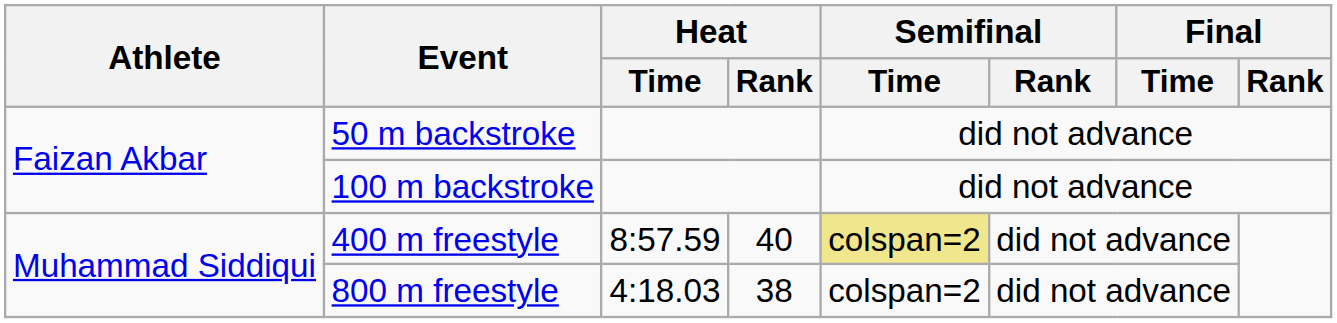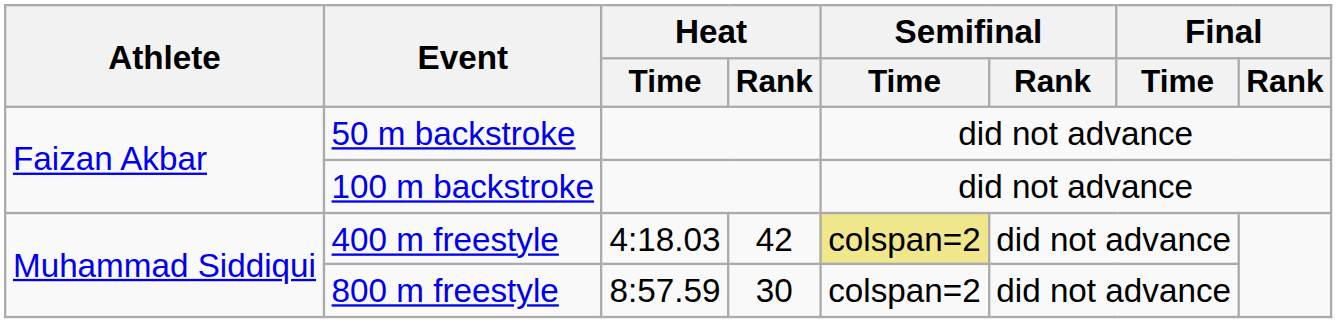(665, 239) 8:57.59 -> (665, 239) 4:18.03
(774, 239) 40 -> (774, 239) 42
(665, 292) 4:18.03 -> (665, 292) 8:57.59
(774, 292) 38 -> (774, 292) 30
